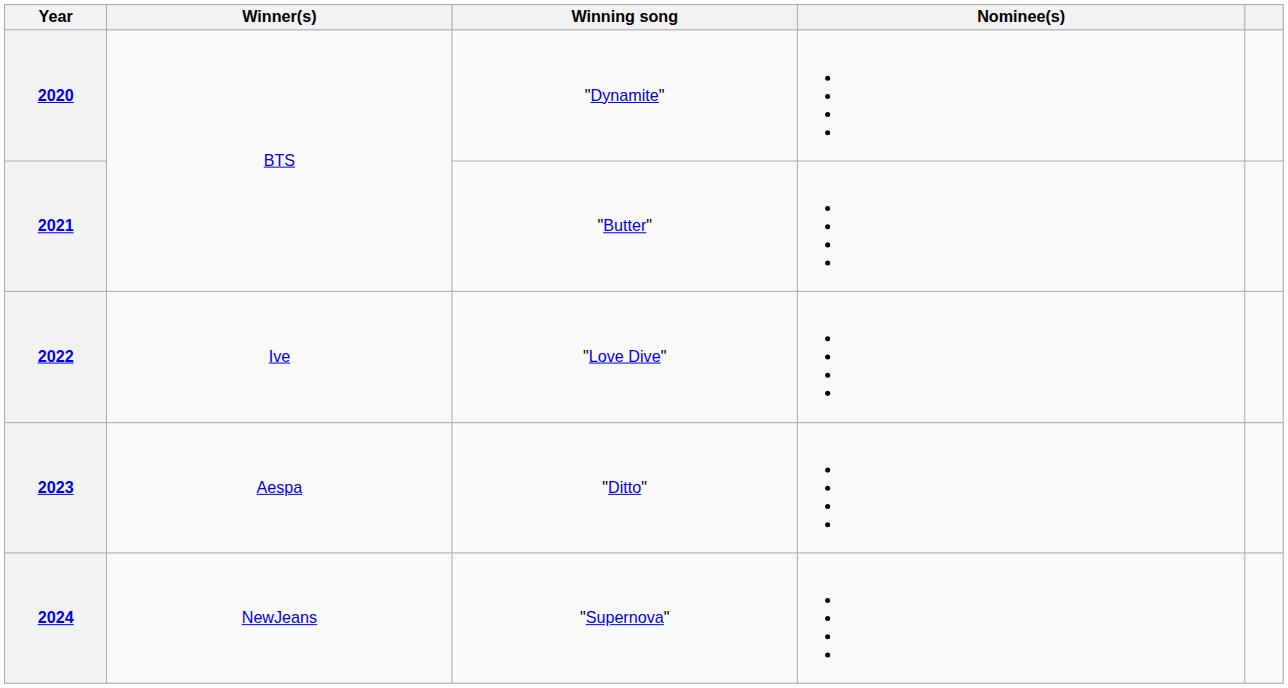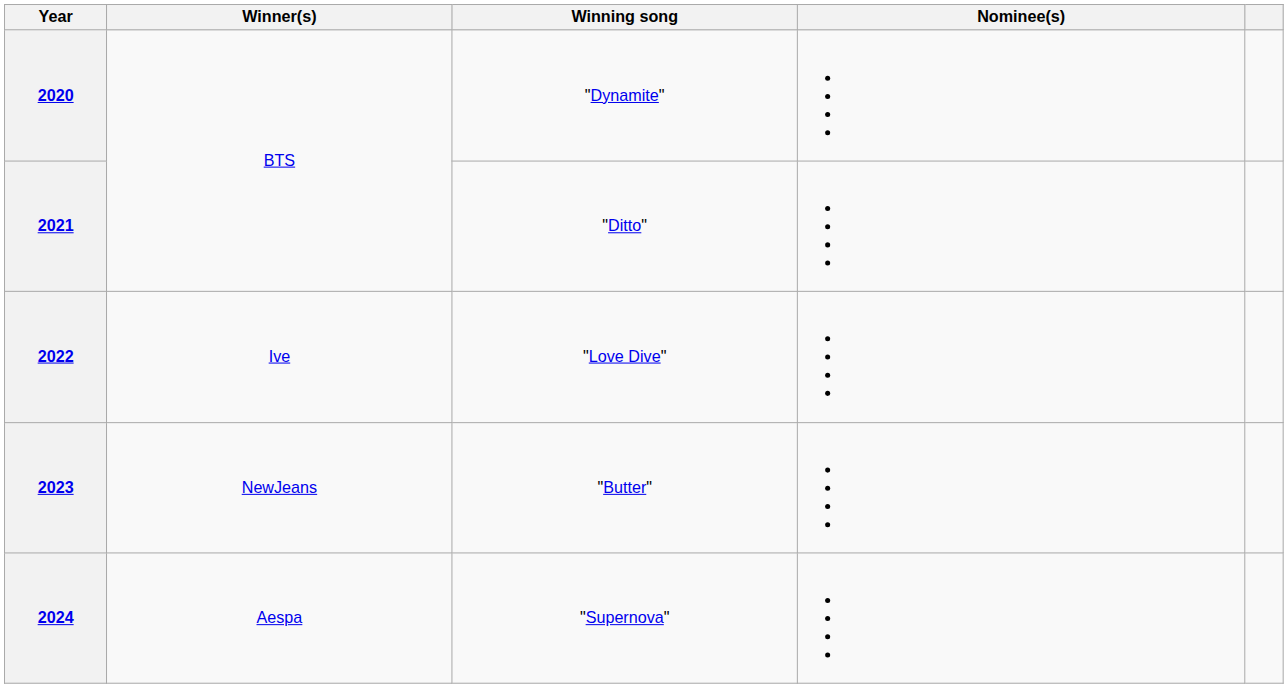(625, 226) "Butter" -> (625, 226) "Ditto"
(279, 487) Aespa -> (279, 487) NewJeans
(625, 487) "Ditto" -> (625, 487) "Butter"
(279, 618) NewJeans -> (279, 618) Aespa
